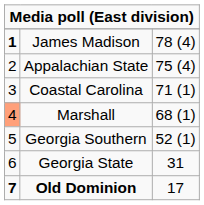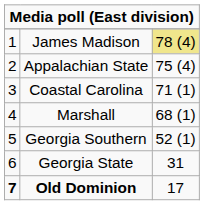(12, 41) bold -> (12, 41) normal
(175, 41) no background -> (175, 41) khaki background
(12, 114) lightsalmon background -> (12, 114) no background
